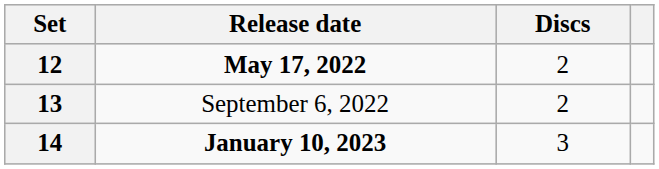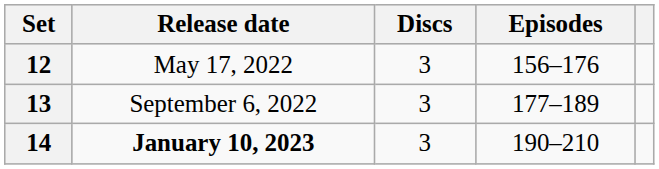+ column: (556, 24)
(295, 63) bold -> (223, 63) normal
(563, 63) 2 -> (425, 63) 3
(563, 103) 2 -> (425, 103) 3
